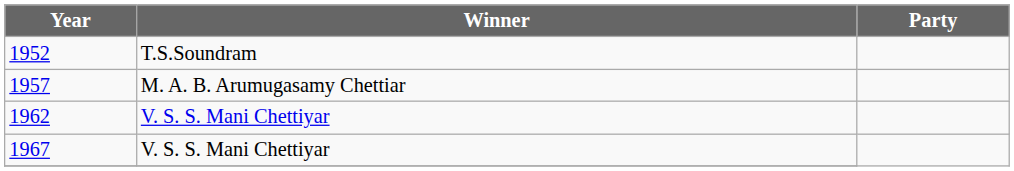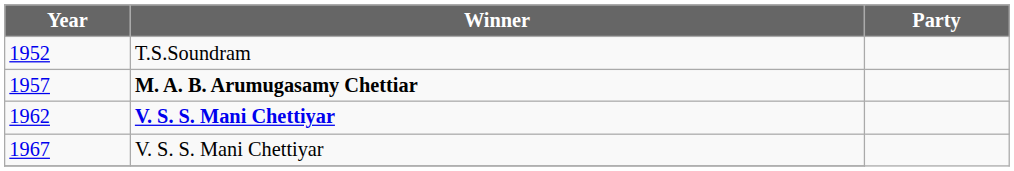(273, 85) normal -> (276, 85) bold
(235, 117) normal -> (235, 117) bold
